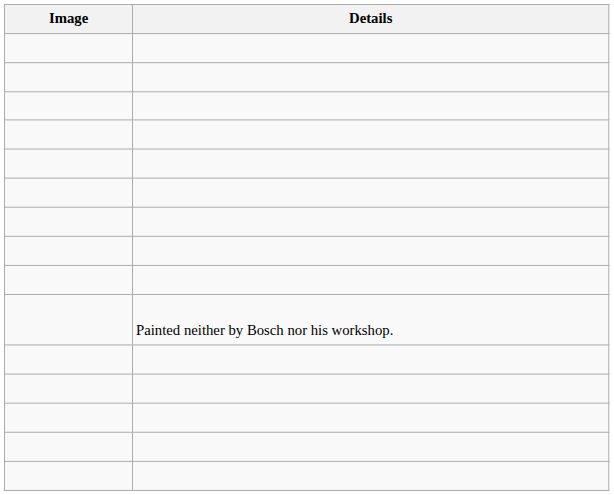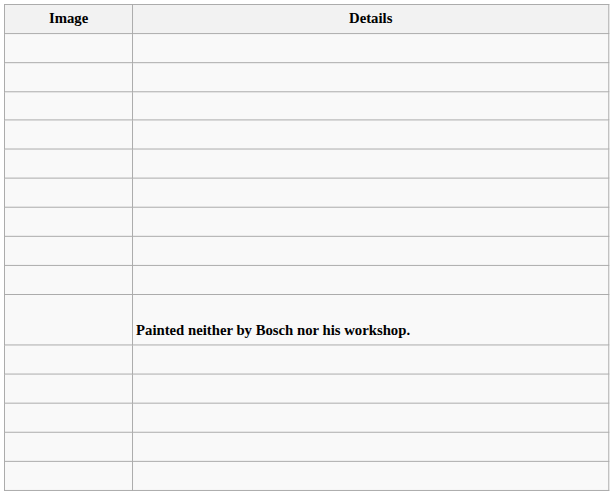(265, 330) normal -> (273, 330) bold
